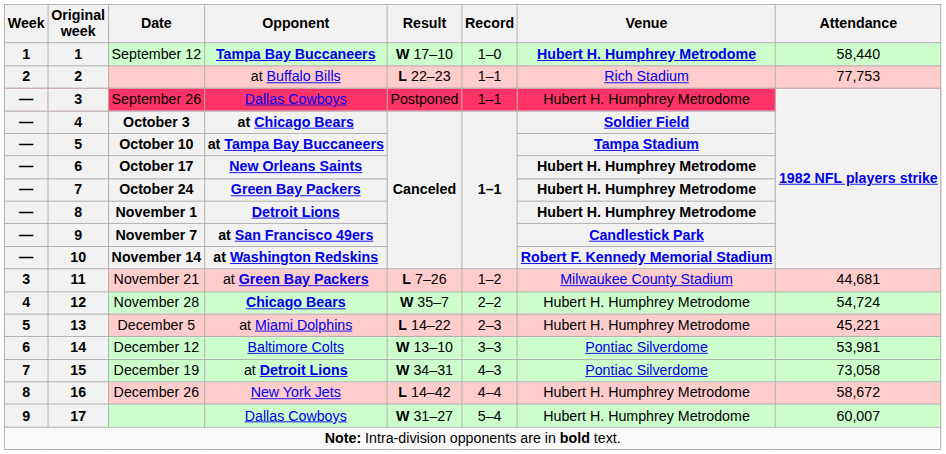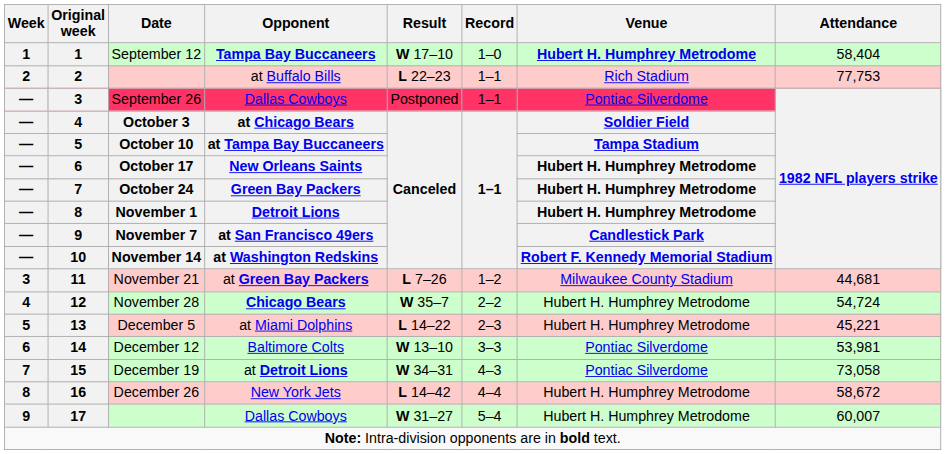(858, 54) 58,440 -> (858, 54) 58,404
(647, 99) Hubert H. Humphrey Metrodome -> (647, 99) Pontiac Silverdome
